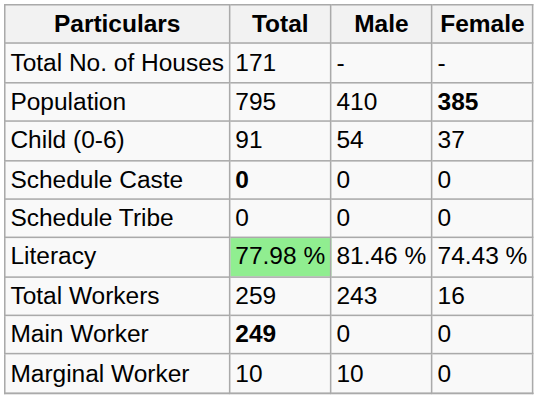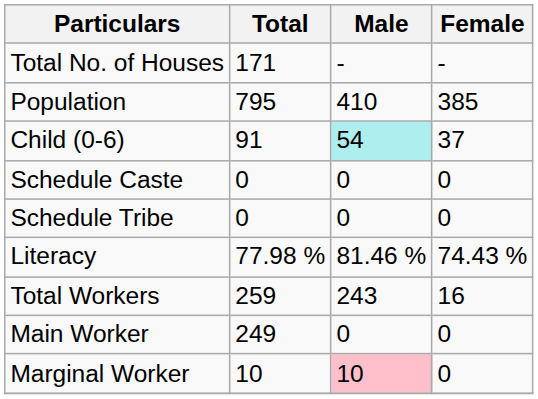(458, 101) bold -> (458, 101) normal
(350, 140) no background -> (350, 140) paleturquoise background
(242, 179) bold -> (242, 179) normal
(280, 256) lightgreen background -> (280, 256) no background
(256, 334) bold -> (256, 334) normal
(350, 373) no background -> (350, 373) pink background
